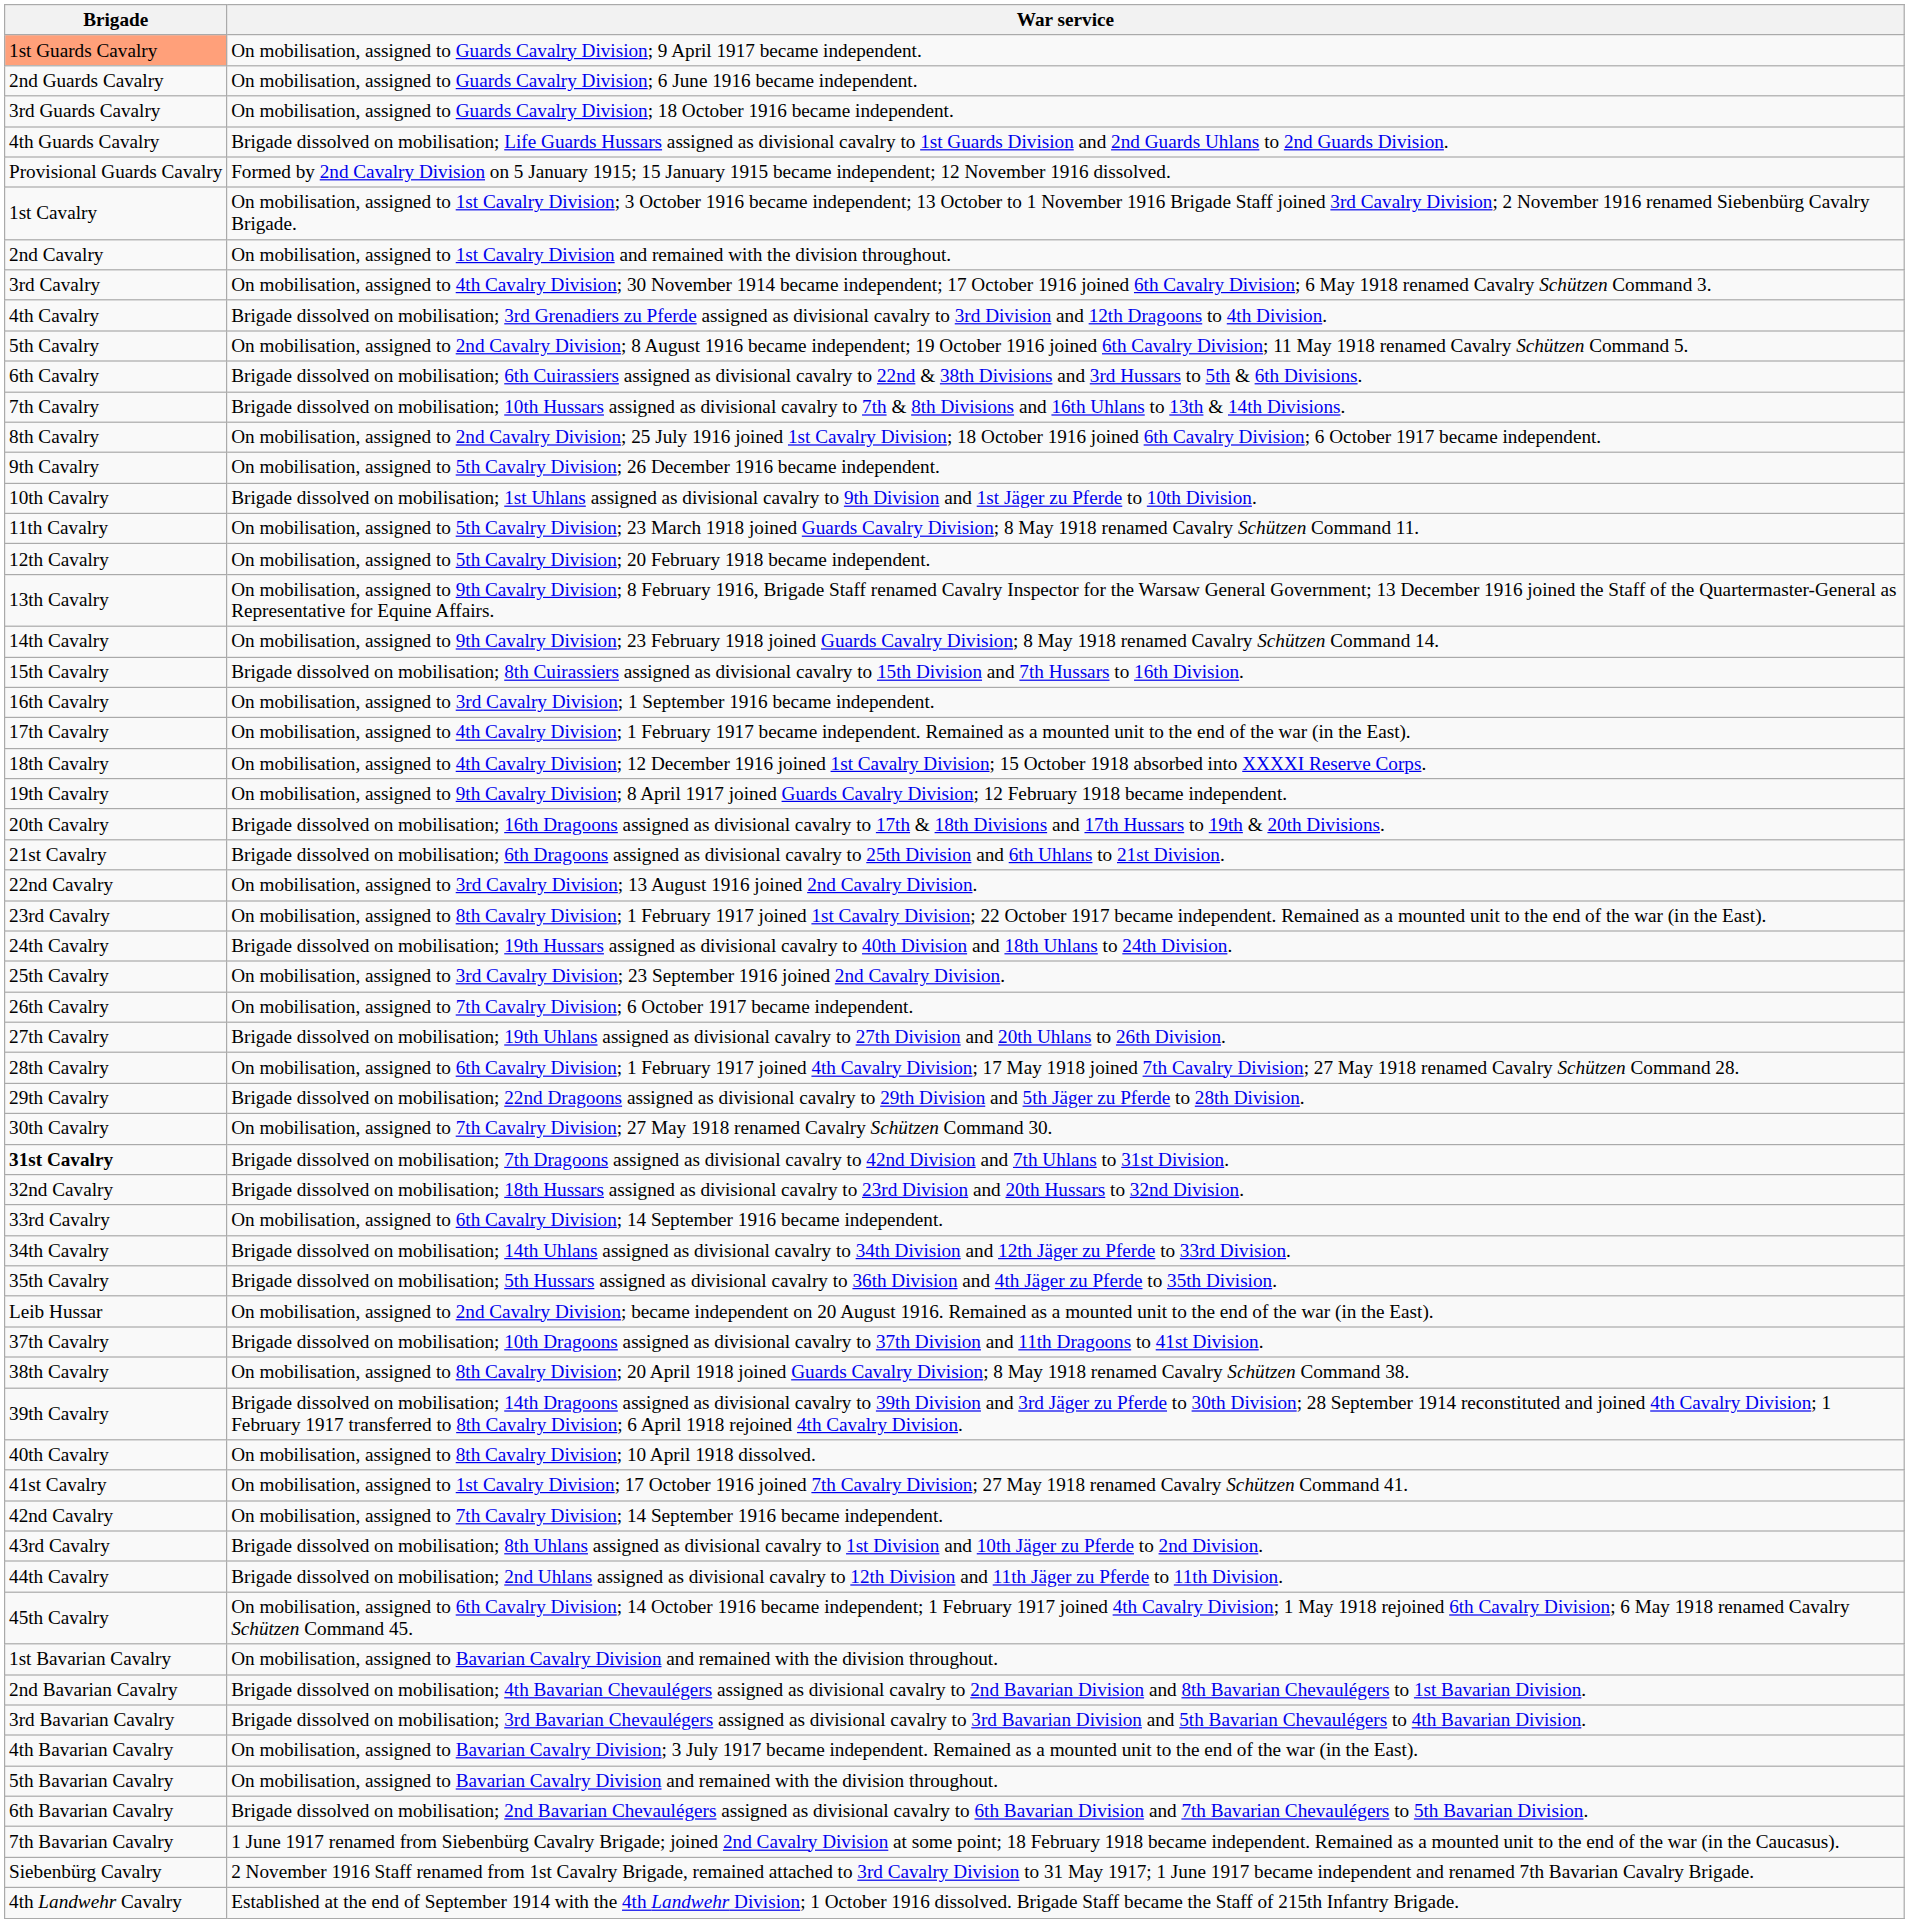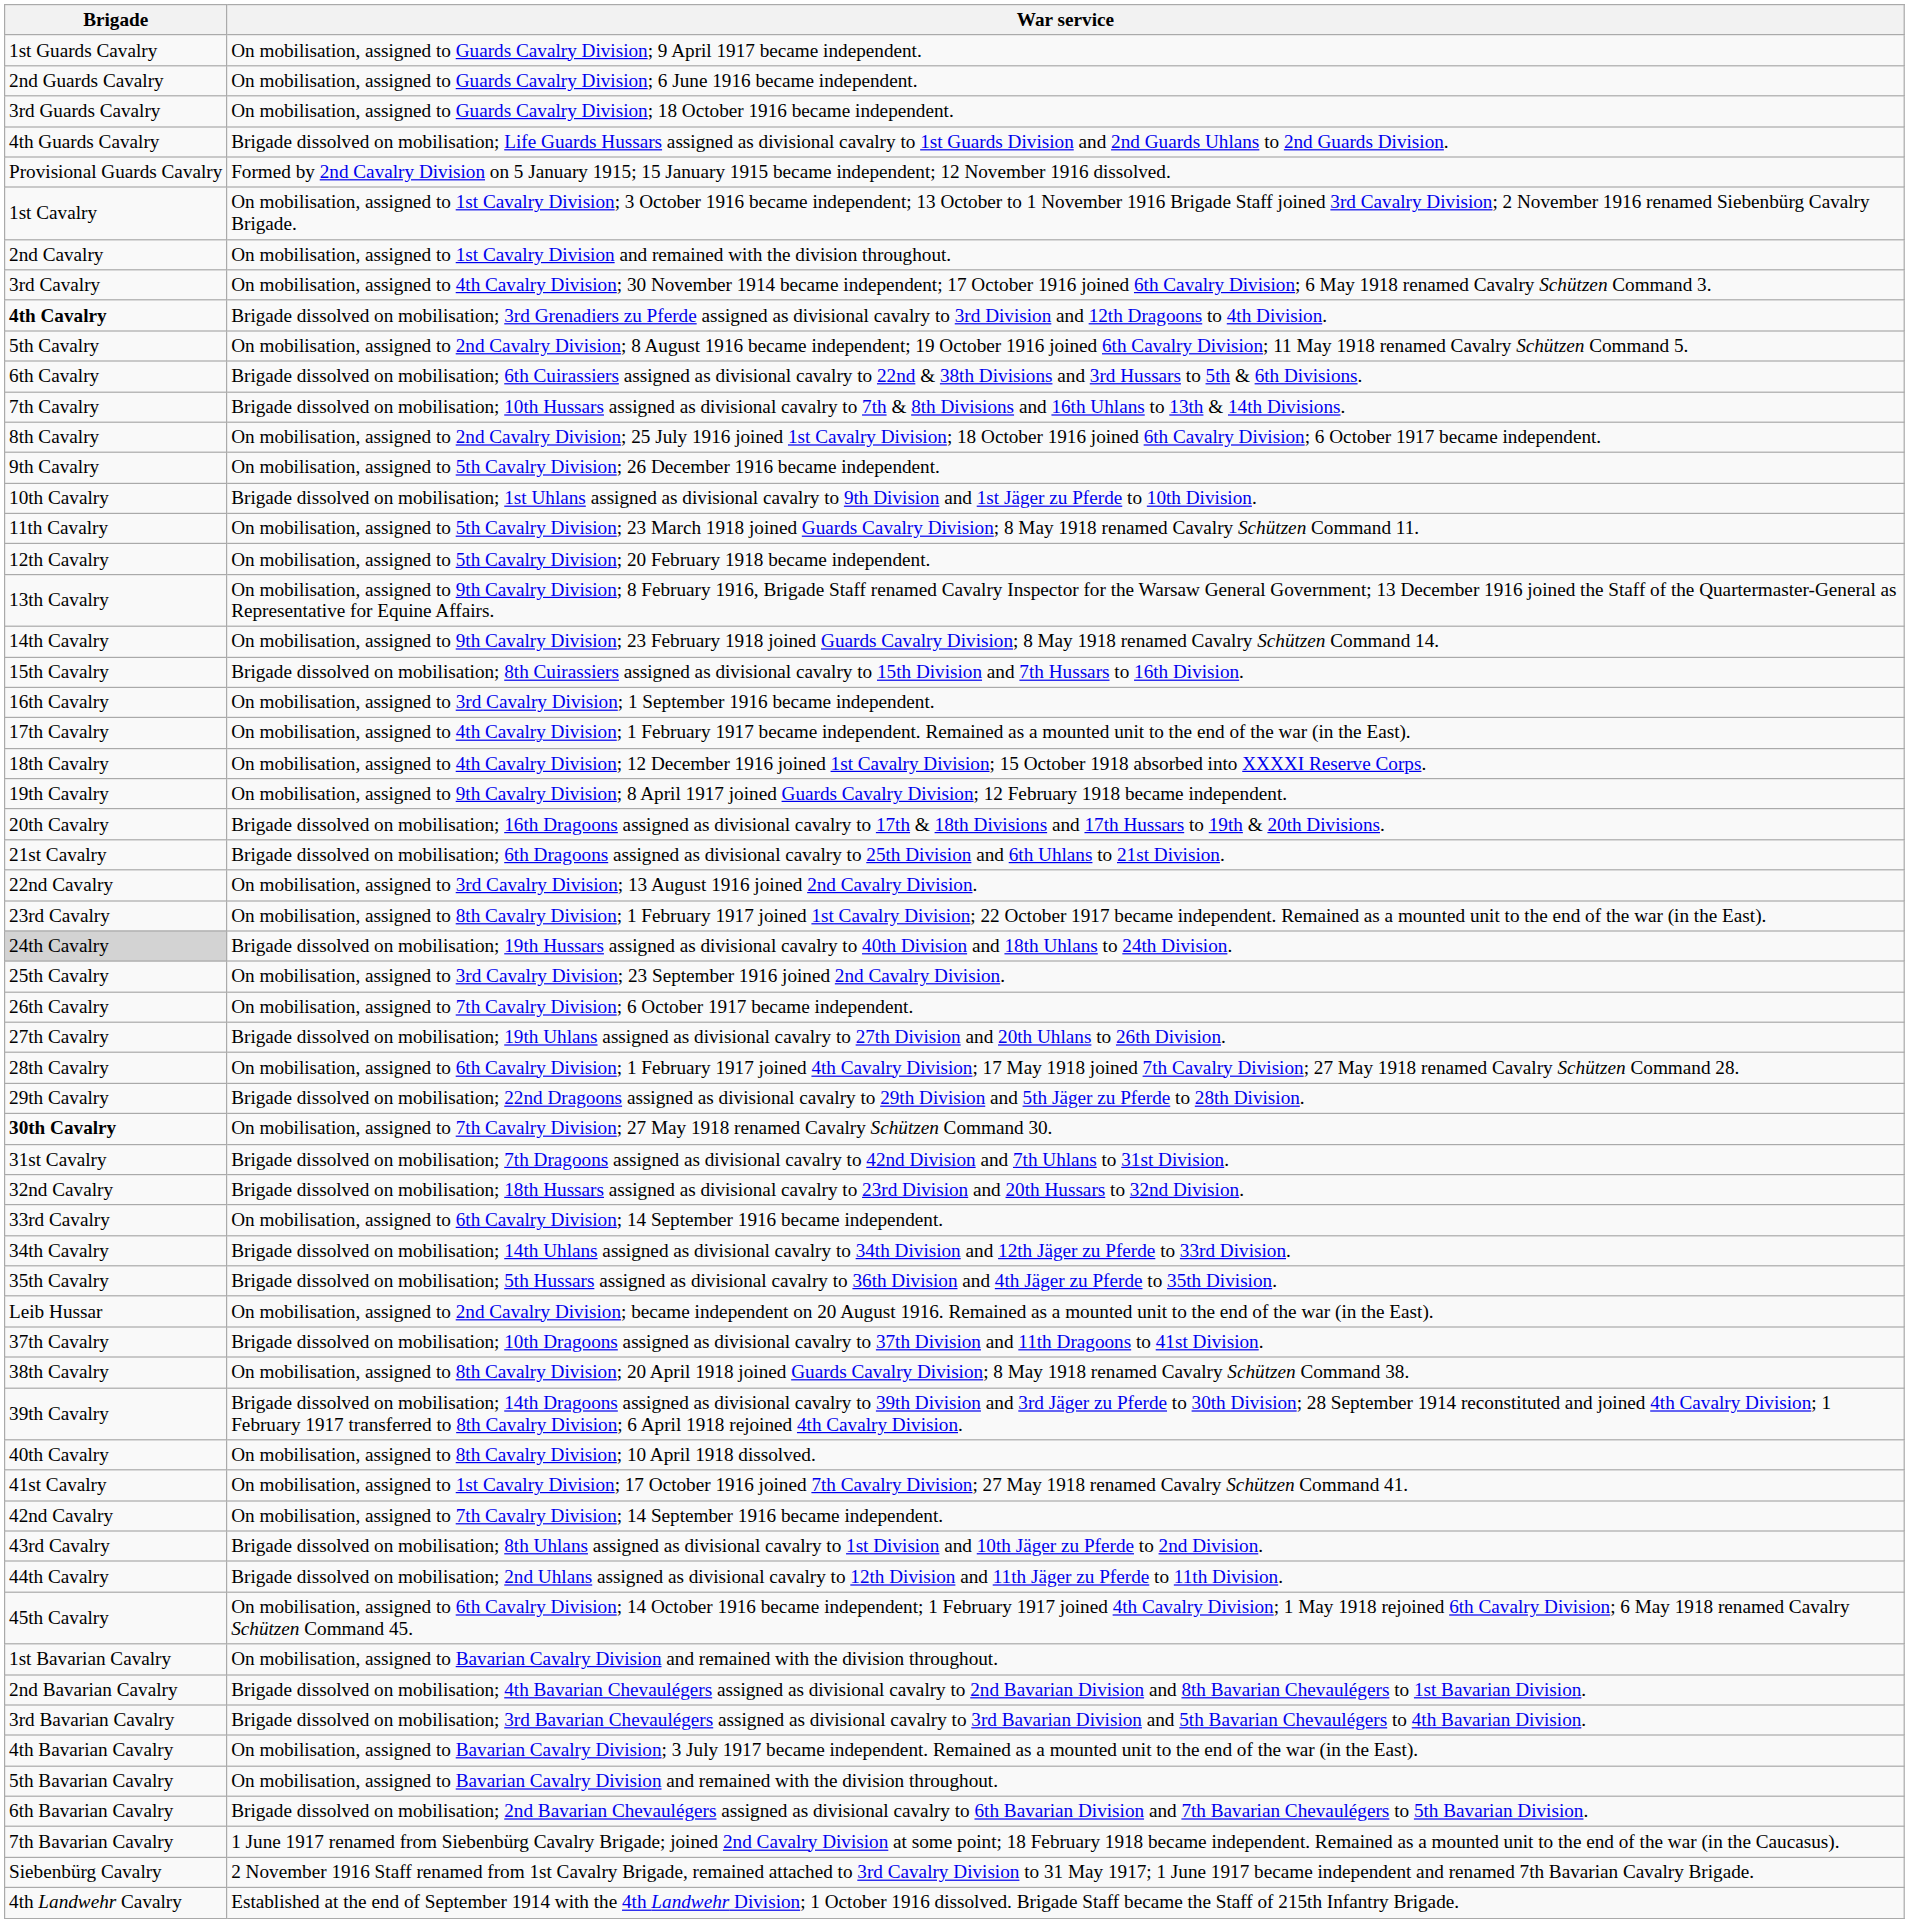(83, 50) lightsalmon background -> (83, 50) no background
(54, 315) normal -> (58, 315) bold
(59, 945) no background -> (59, 945) lightgrey background
(59, 1128) normal -> (63, 1128) bold
(61, 1159) bold -> (58, 1159) normal
